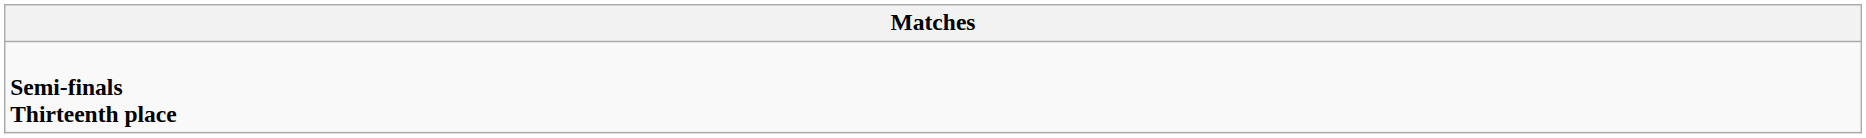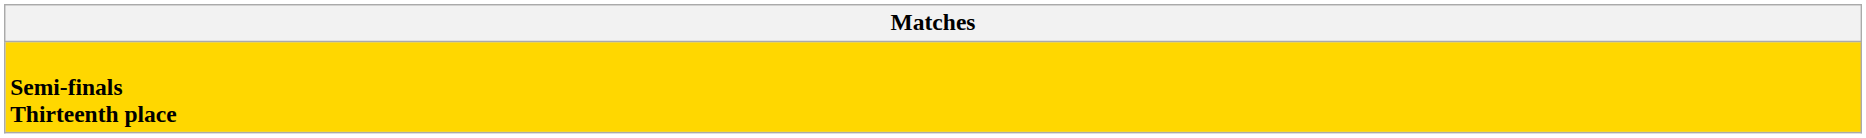(93, 100) no background -> (93, 100) gold background
